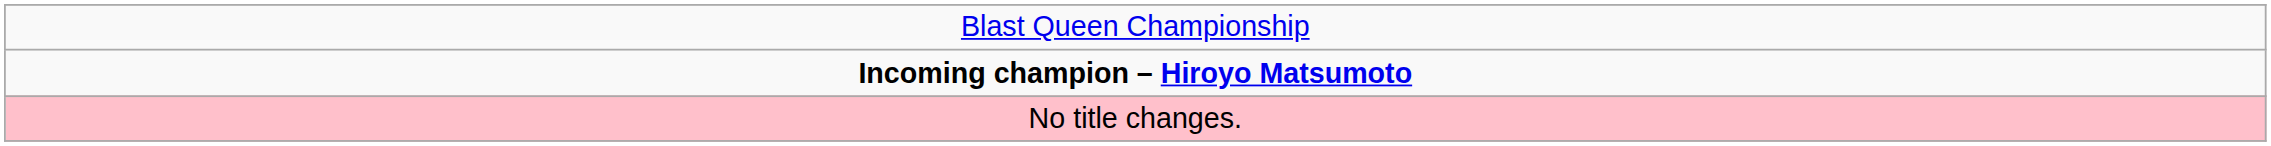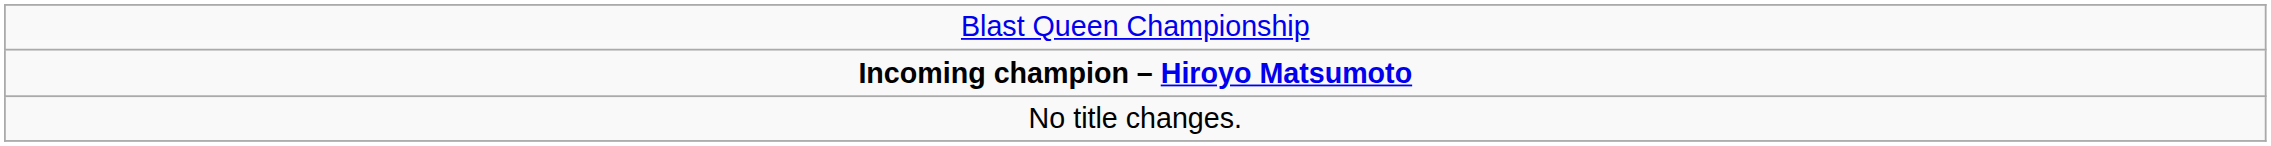(1135, 118) pink background -> (1135, 118) no background
